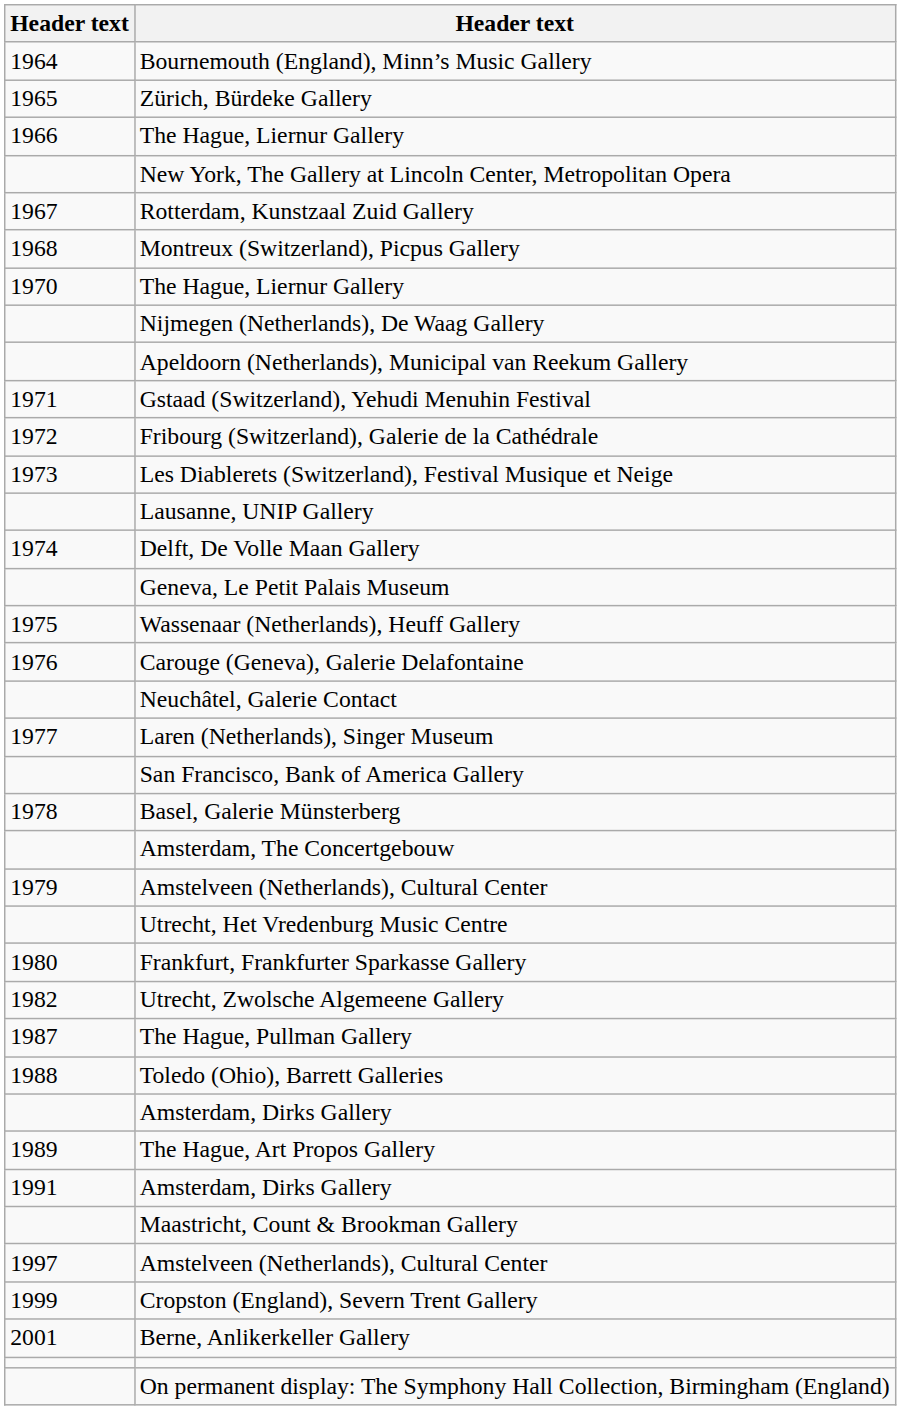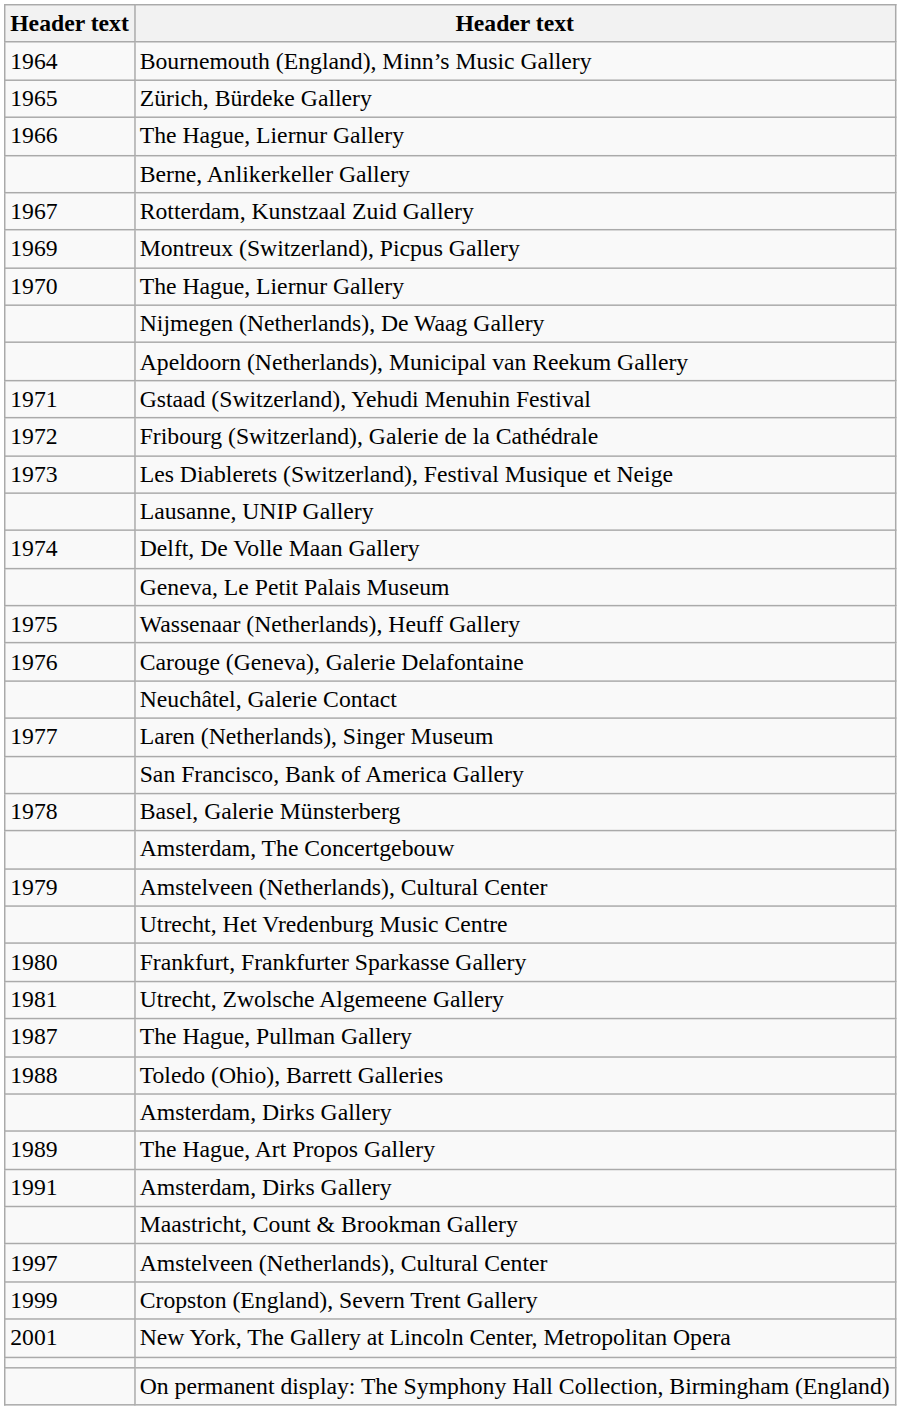(435, 173) New York, The Gallery at Lincoln Center, Metropolitan Opera -> (275, 173) Berne, Anlikerkeller Gallery
(34, 248) 1968 -> (34, 248) 1969
(34, 999) 1982 -> (34, 999) 1981
(275, 1337) Berne, Anlikerkeller Gallery -> (435, 1337) New York, The Gallery at Lincoln Center, Metropolitan Opera
